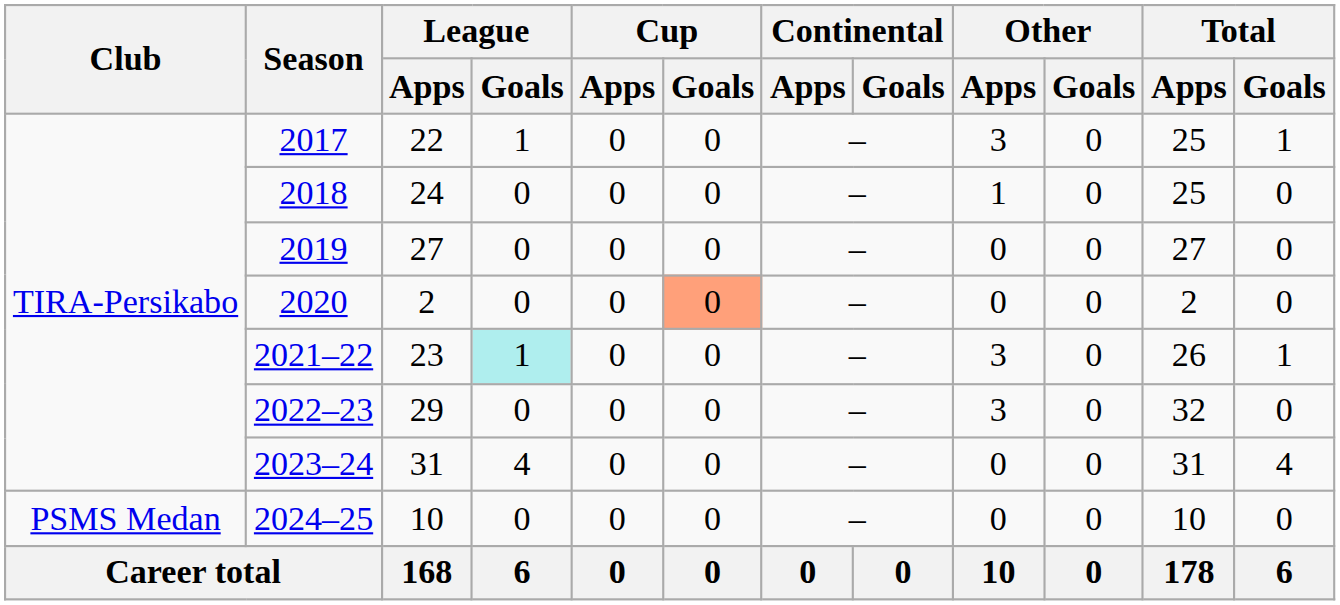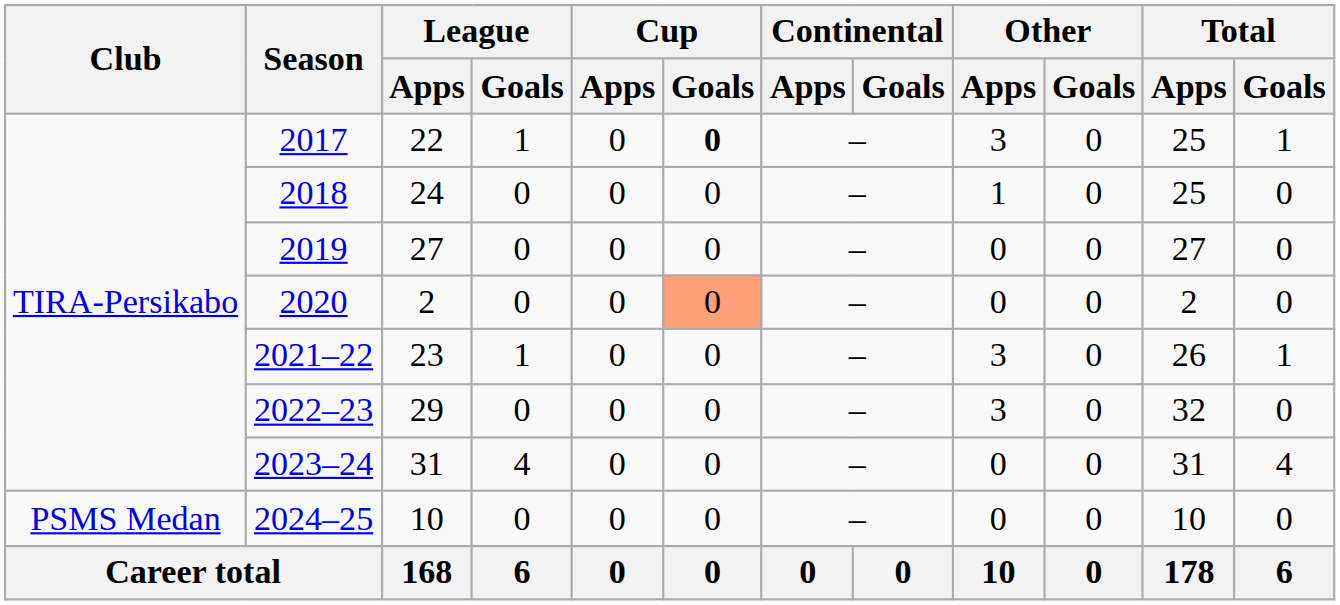(713, 139) normal -> (713, 139) bold
(522, 355) paleturquoise background -> (522, 355) no background
